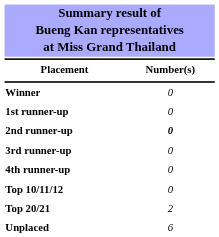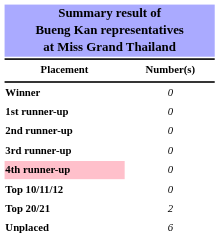(170, 131) bold -> (170, 131) normal
(38, 169) no background -> (38, 169) pink background
